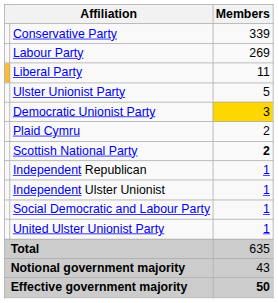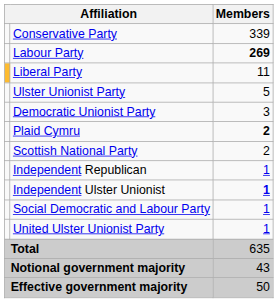(260, 53) normal -> (260, 53) bold
(266, 111) gold background -> (266, 111) no background
(266, 131) normal -> (266, 131) bold
(266, 151) bold -> (266, 151) normal
(266, 190) normal -> (266, 190) bold
(263, 287) bold -> (263, 287) normal
